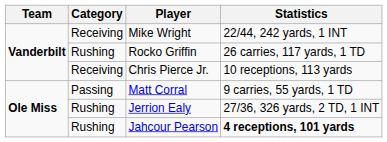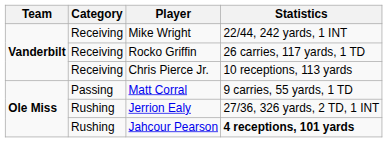(93, 52) Rushing -> (97, 52) Receiving
